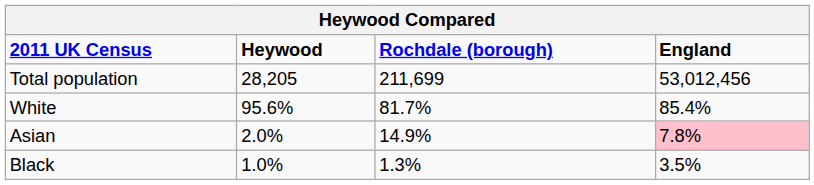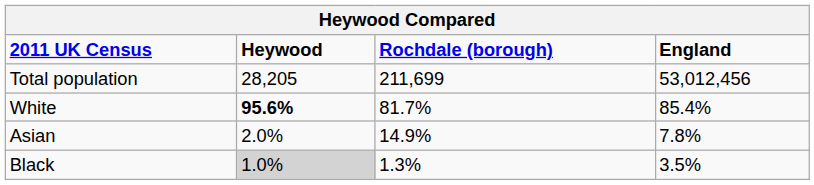(267, 107) normal -> (267, 107) bold
(680, 136) pink background -> (680, 136) no background
(262, 165) no background -> (262, 165) lightgrey background
